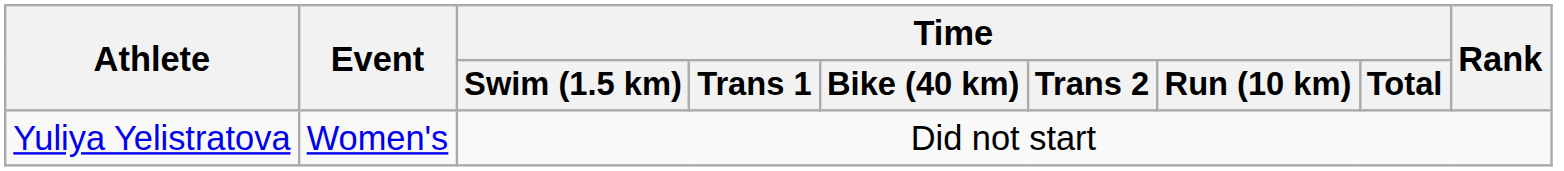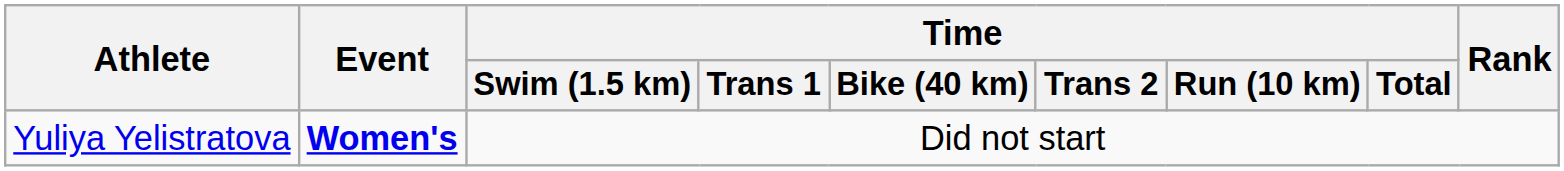(377, 138) normal -> (382, 138) bold
